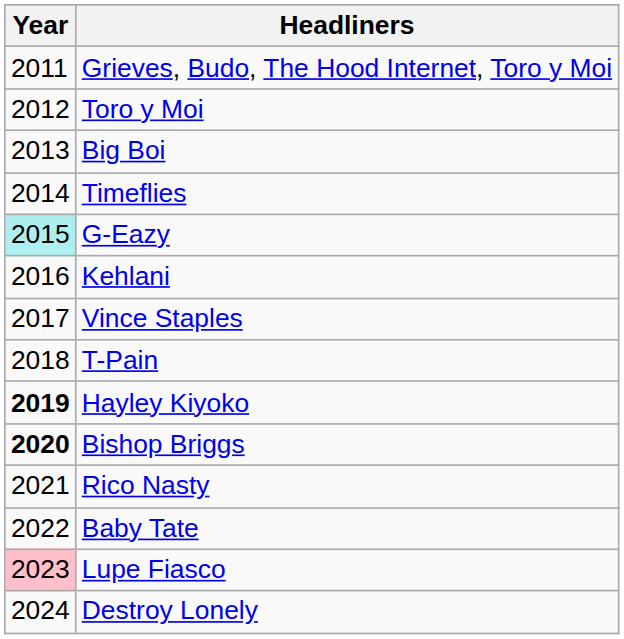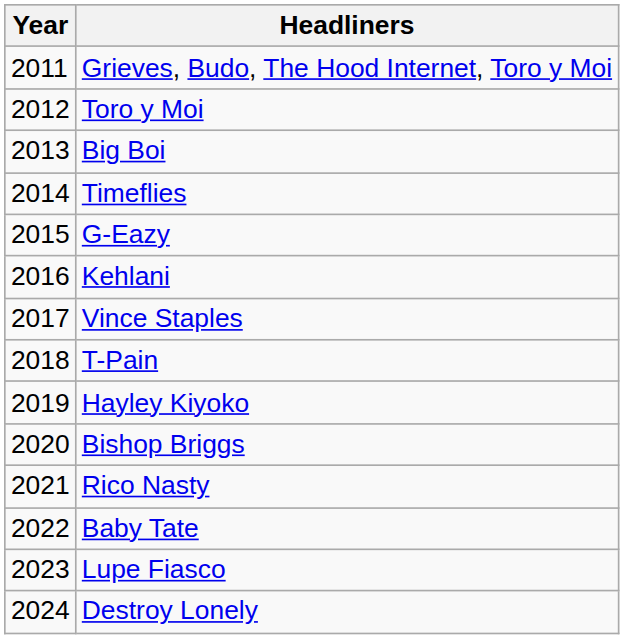(40, 234) paleturquoise background -> (40, 234) no background
(40, 402) bold -> (40, 402) normal
(40, 444) bold -> (40, 444) normal
(40, 569) pink background -> (40, 569) no background
